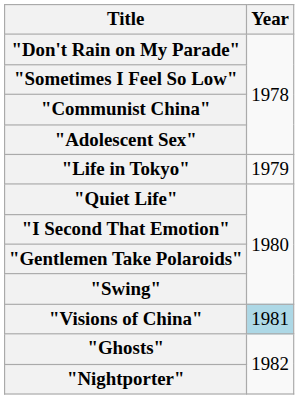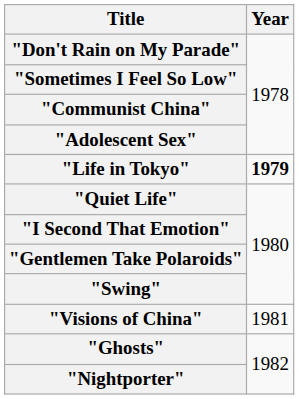(270, 169) normal -> (270, 169) bold
(270, 318) lightblue background -> (270, 318) no background
